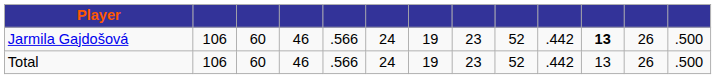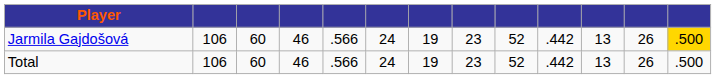(603, 39) bold -> (603, 39) normal
(689, 39) no background -> (689, 39) gold background
